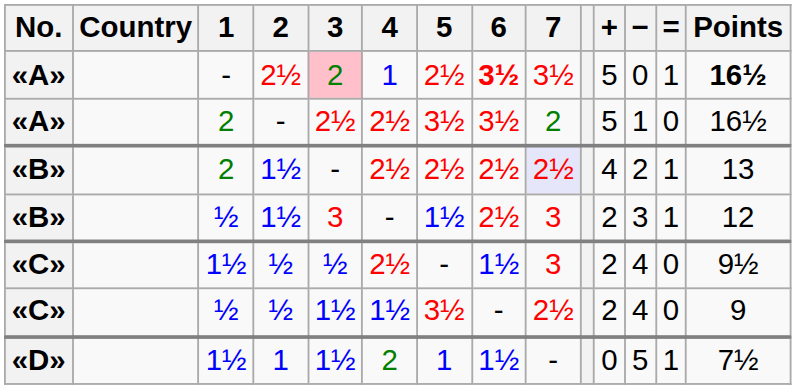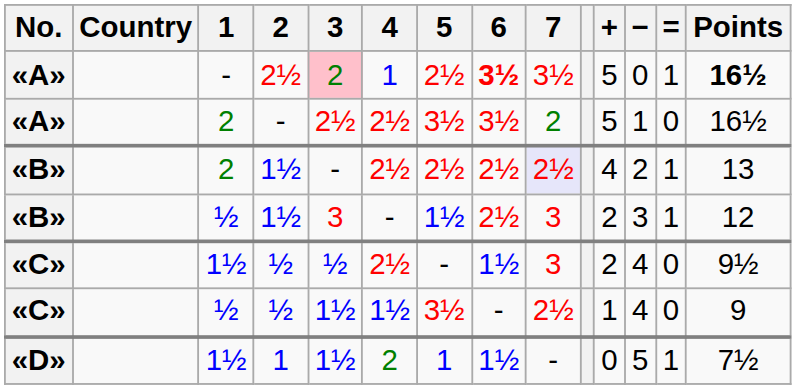(609, 311) 2 -> (609, 311) 1
